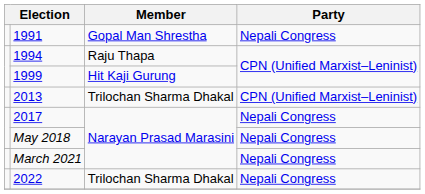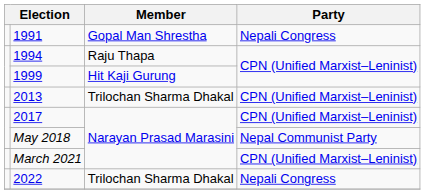(288, 117) Nepali Congress -> (329, 117) CPN (Unified Marxist–Leninist)
(288, 138) Nepali Congress -> (308, 138) Nepal Communist Party
(288, 158) Nepali Congress -> (329, 158) CPN (Unified Marxist–Leninist)
